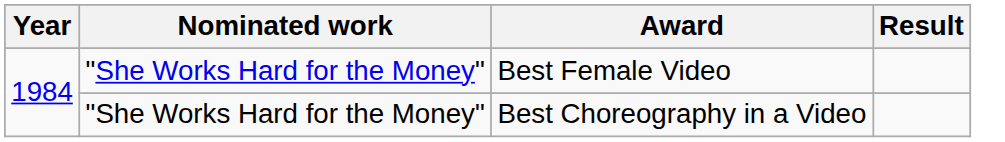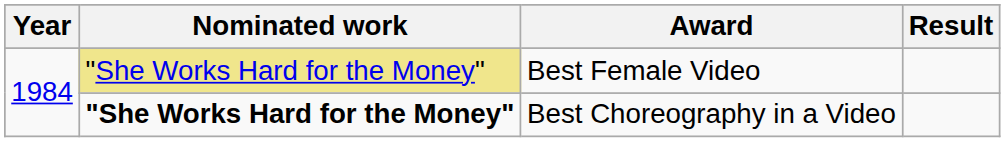(285, 70) no background -> (285, 70) khaki background
(285, 114) normal -> (300, 114) bold
